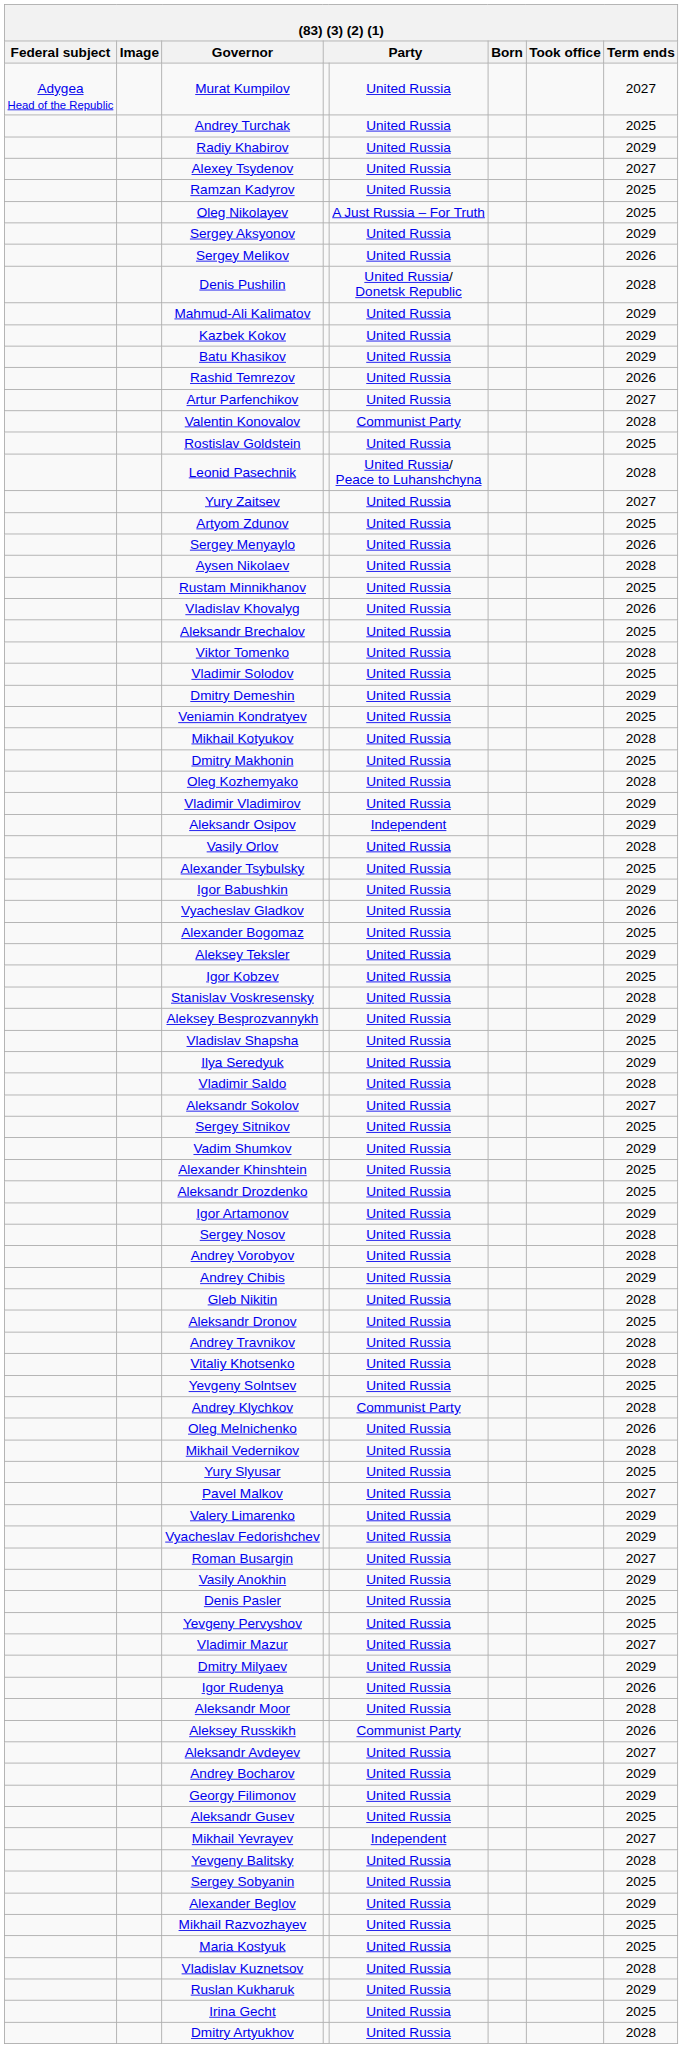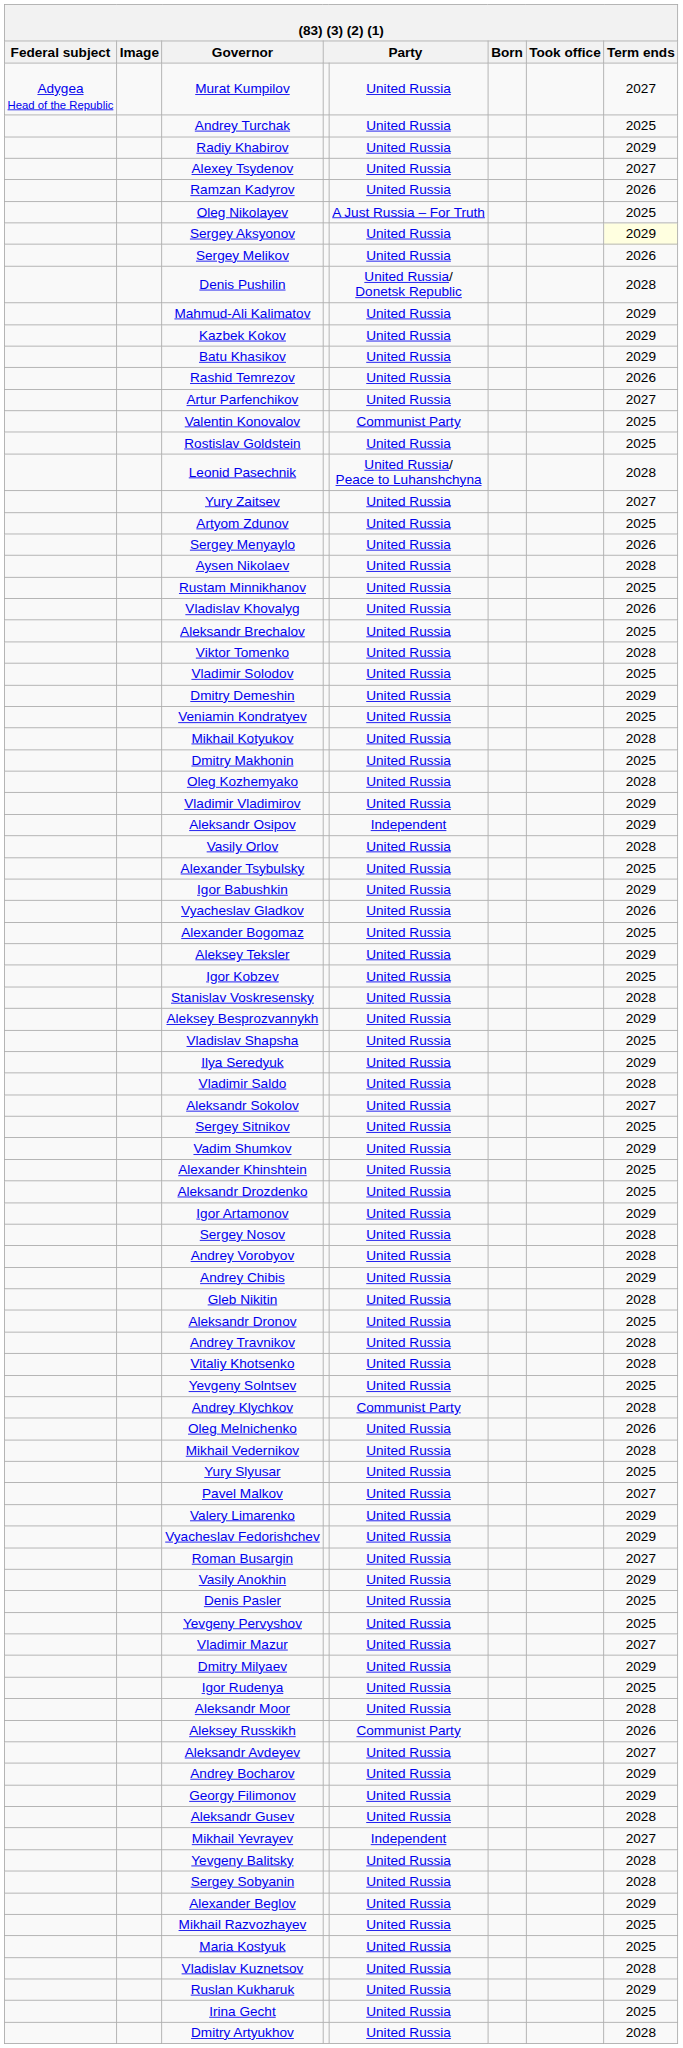(641, 190) 2025 -> (641, 190) 2026
(641, 233) no background -> (641, 233) lightyellow background
(641, 421) 2028 -> (641, 421) 2025
(641, 1687) 2026 -> (641, 1687) 2025
(641, 1817) 2025 -> (641, 1817) 2028
(641, 1881) 2025 -> (641, 1881) 2028
